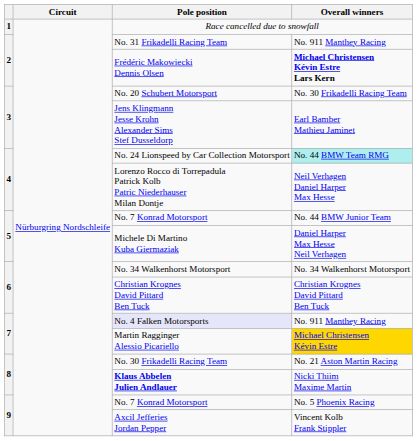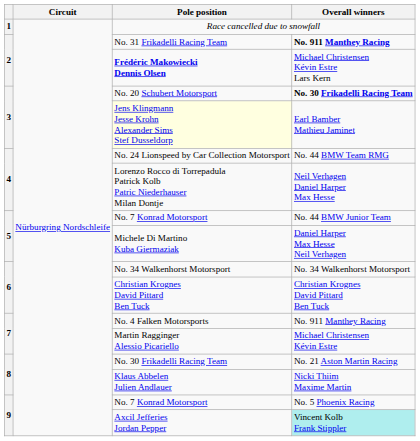(340, 41) normal -> (342, 41) bold
(153, 67) normal -> (156, 67) bold
(334, 67) bold -> (332, 67) normal
(350, 93) normal -> (353, 93) bold
(144, 124) no background -> (144, 124) lightyellow background
(341, 155) paleturquoise background -> (341, 155) no background
(161, 320) lavender background -> (161, 320) no background
(332, 341) gold background -> (332, 341) no background
(146, 381) bold -> (143, 381) normal
(320, 422) no background -> (320, 422) paleturquoise background
